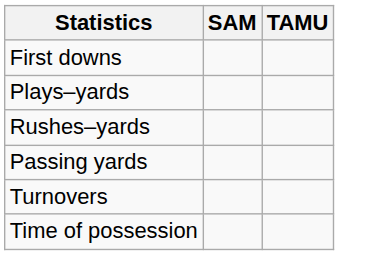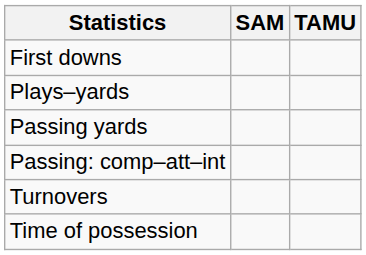- row: (80, 127)
+ row: (118, 161)
